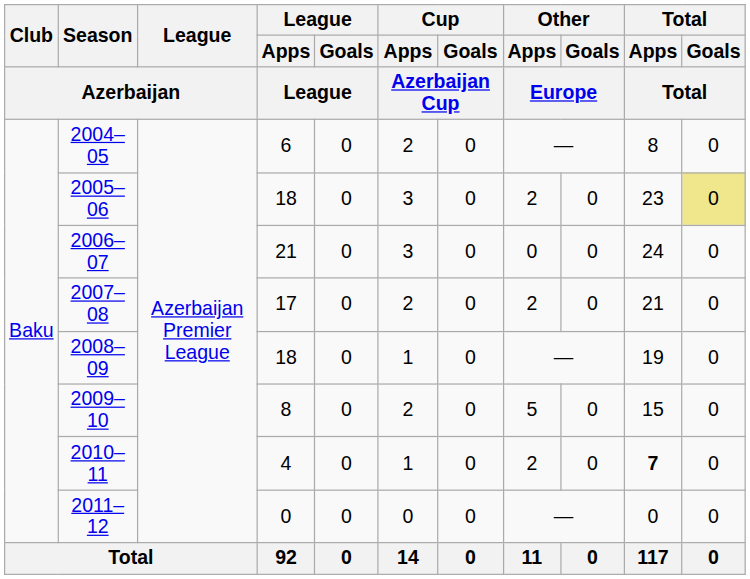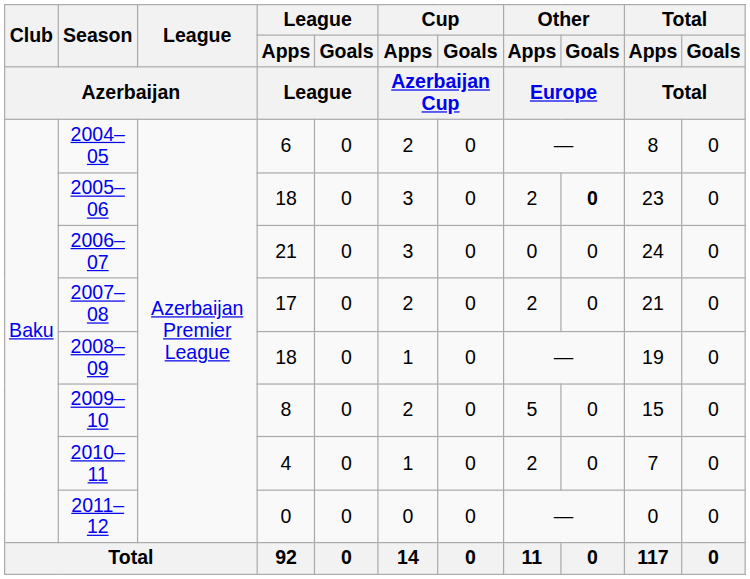(592, 198) normal -> (592, 198) bold
(714, 198) khaki background -> (714, 198) no background
(653, 463) bold -> (653, 463) normal
